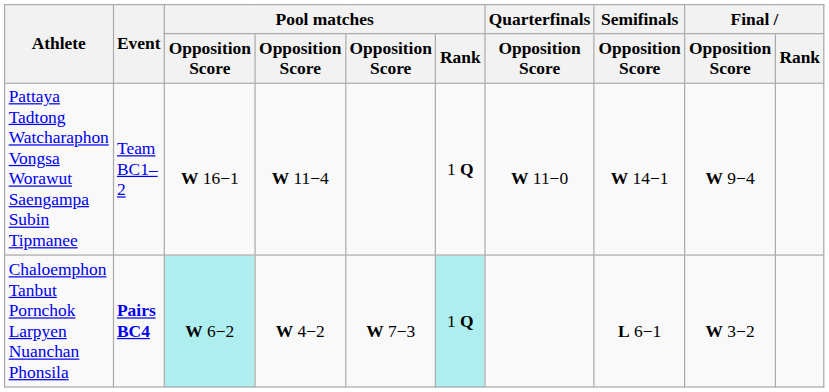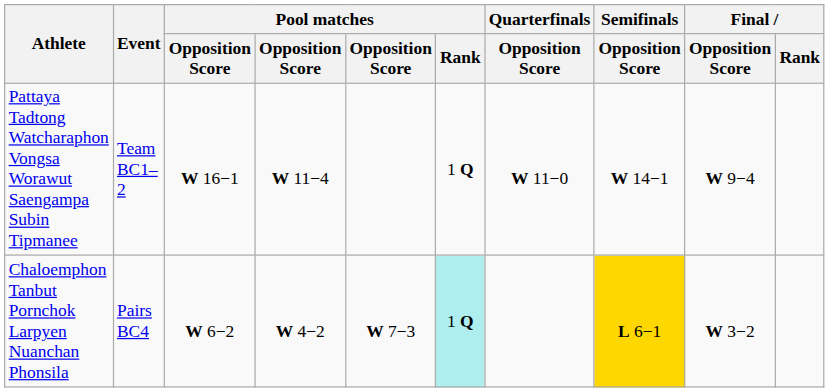(136, 321) bold -> (134, 321) normal
(210, 331) paleturquoise background -> (210, 331) no background
(640, 331) no background -> (640, 331) gold background
